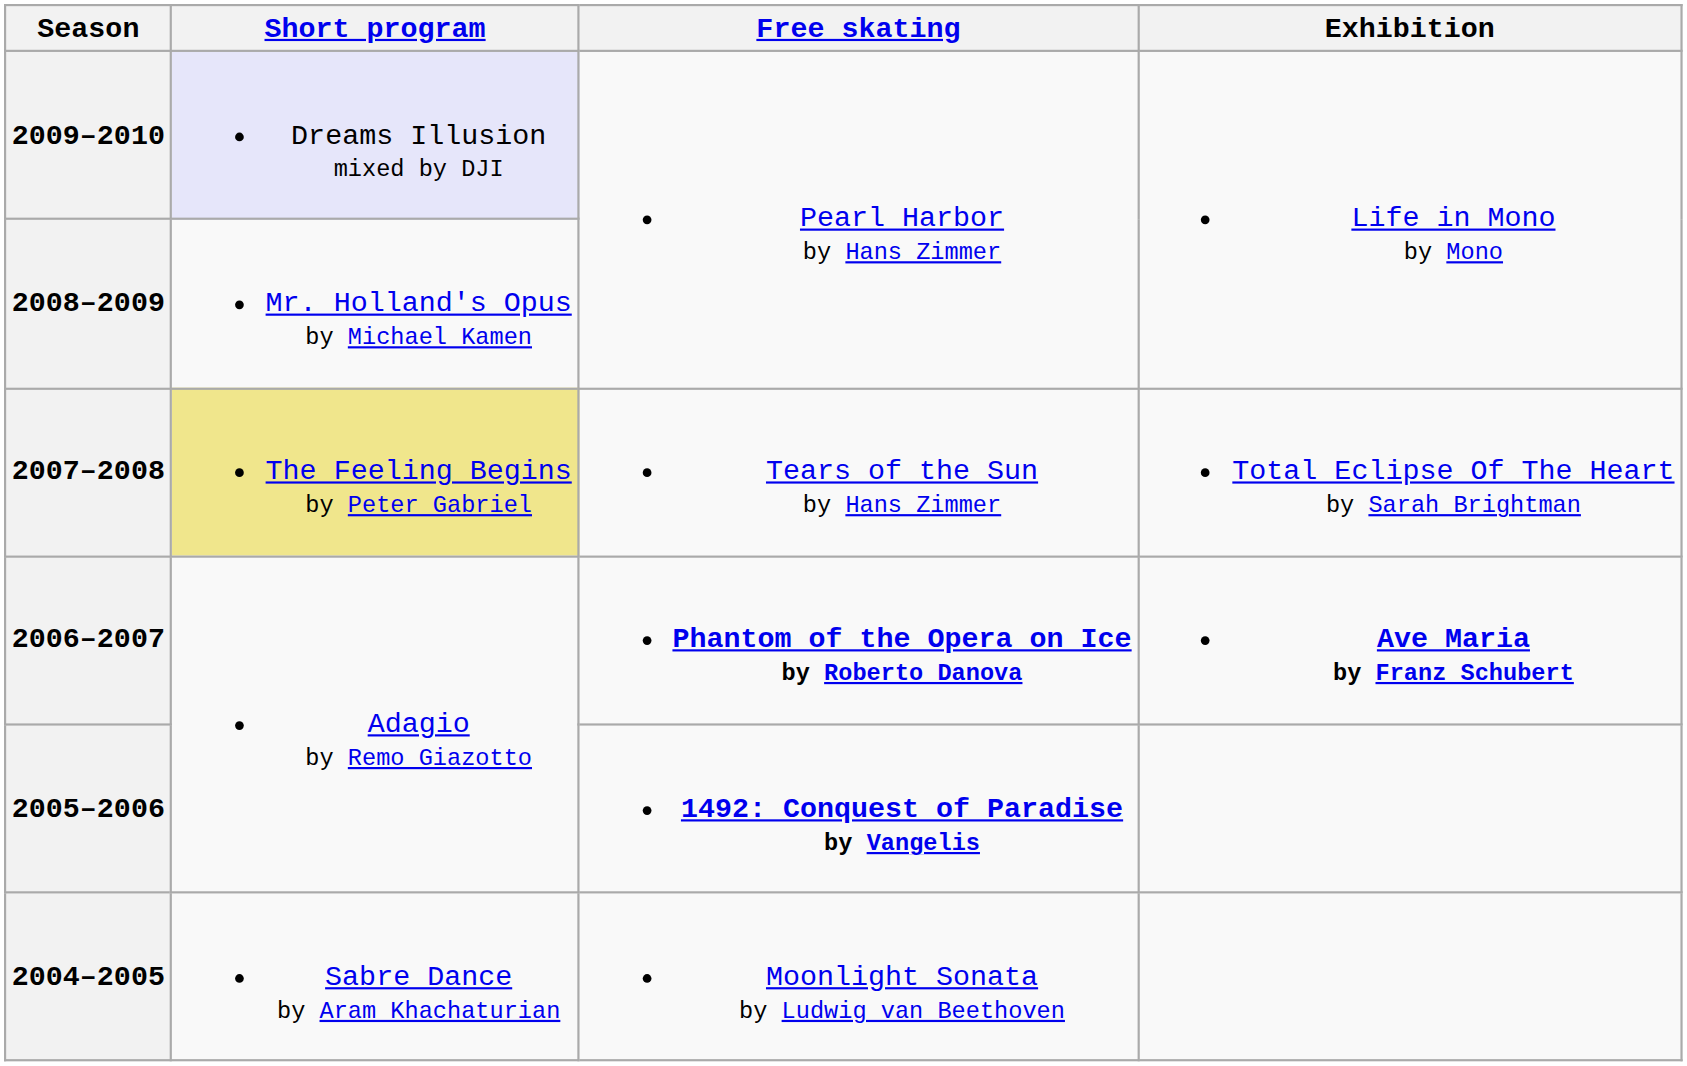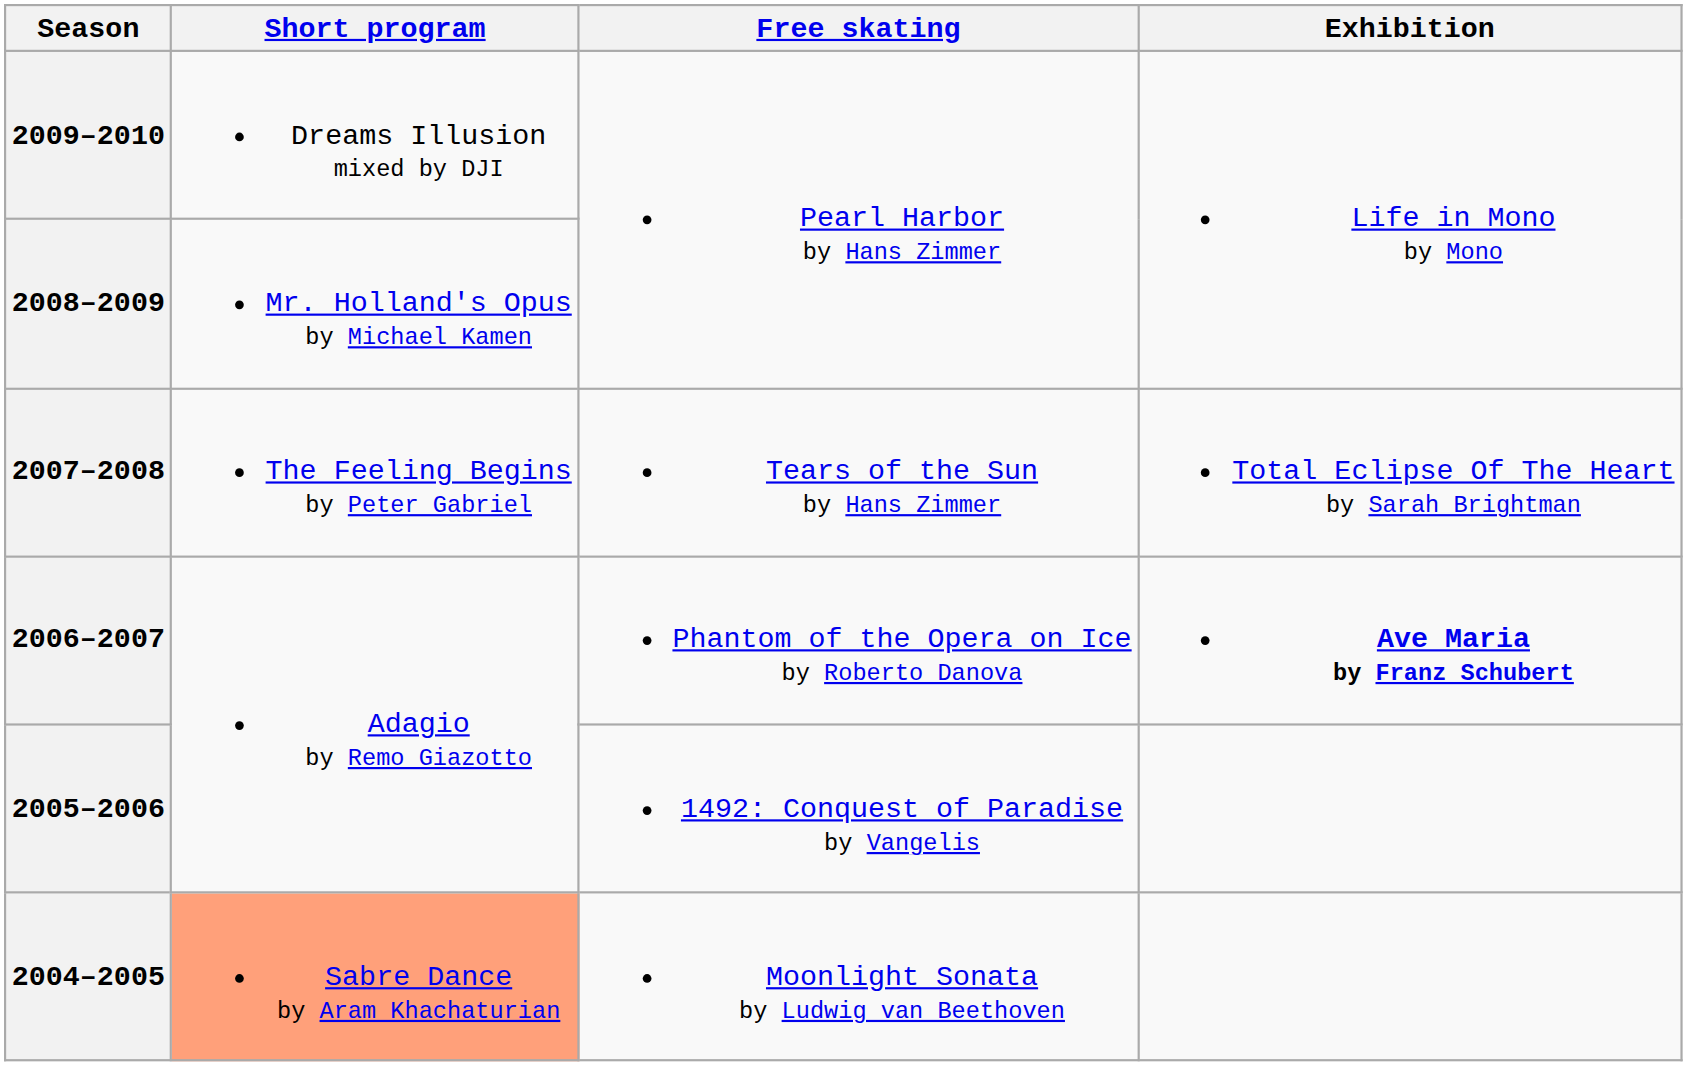(375, 152) lavender background -> (375, 152) no background
(375, 488) khaki background -> (375, 488) no background
(858, 657) bold -> (858, 657) normal
(858, 825) bold -> (858, 825) normal
(375, 993) no background -> (375, 993) lightsalmon background
